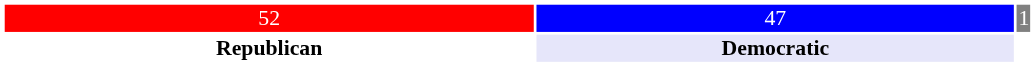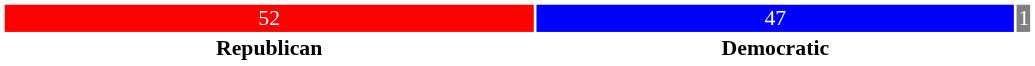(775, 48) lavender background -> (775, 48) no background
